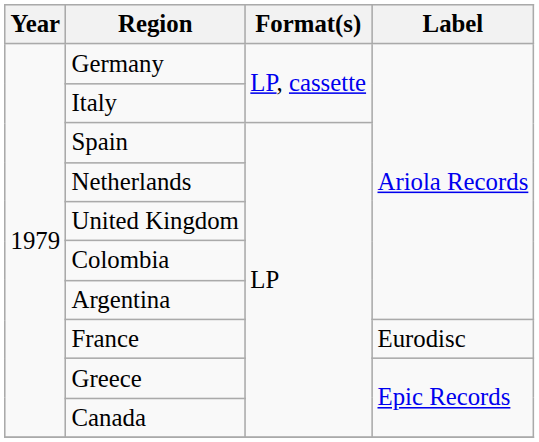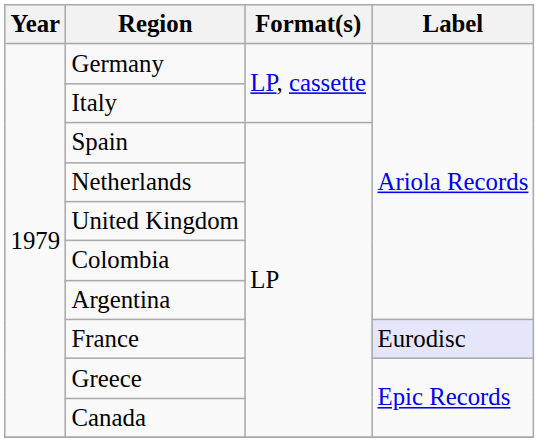(422, 338) no background -> (422, 338) lavender background
